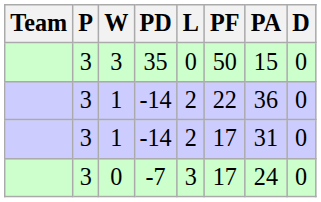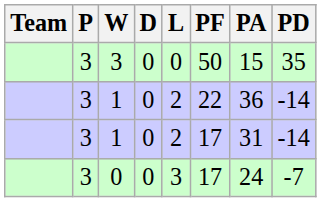columns swapped: (301, 23) <-> (156, 23)
